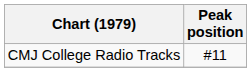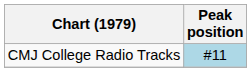(215, 55) no background -> (215, 55) lightblue background
